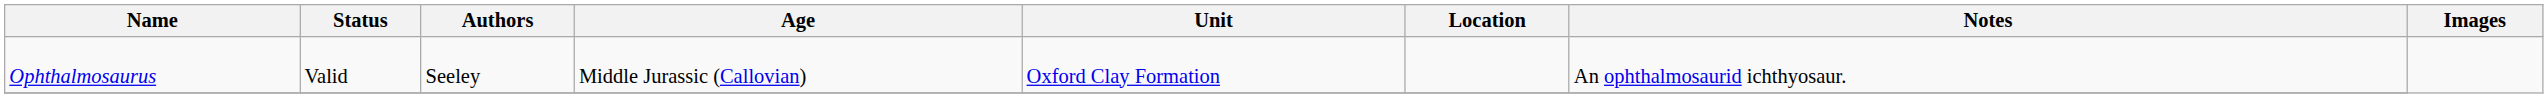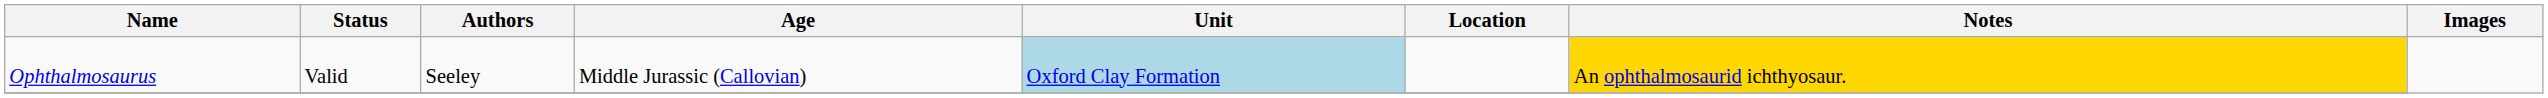(1123, 76) no background -> (1123, 76) lightblue background
(1710, 76) no background -> (1710, 76) gold background
